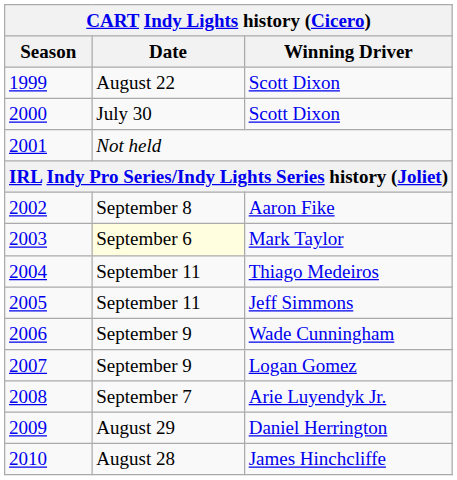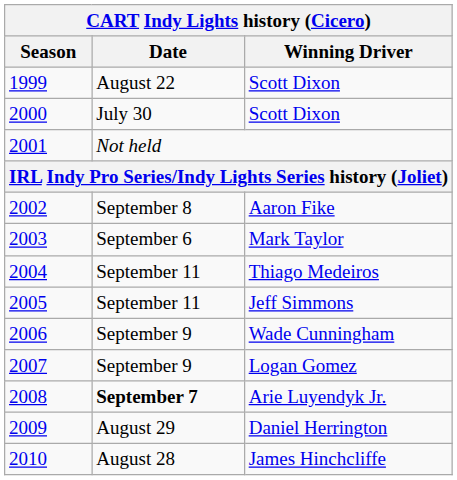(144, 239) lightyellow background -> (144, 239) no background
(144, 396) normal -> (147, 396) bold
